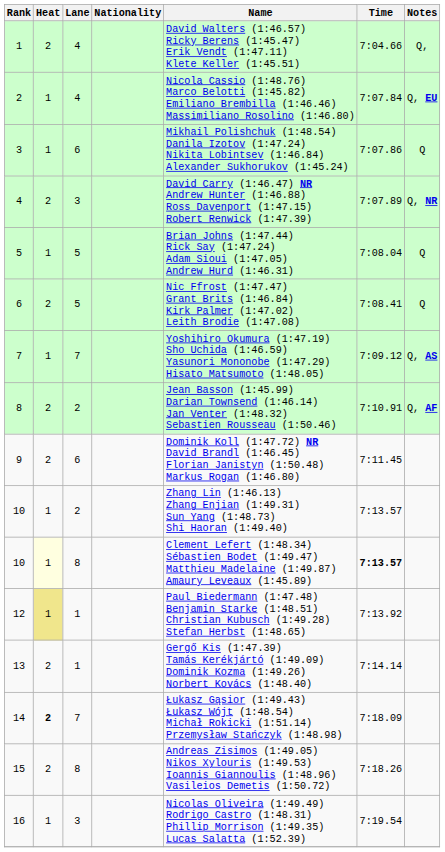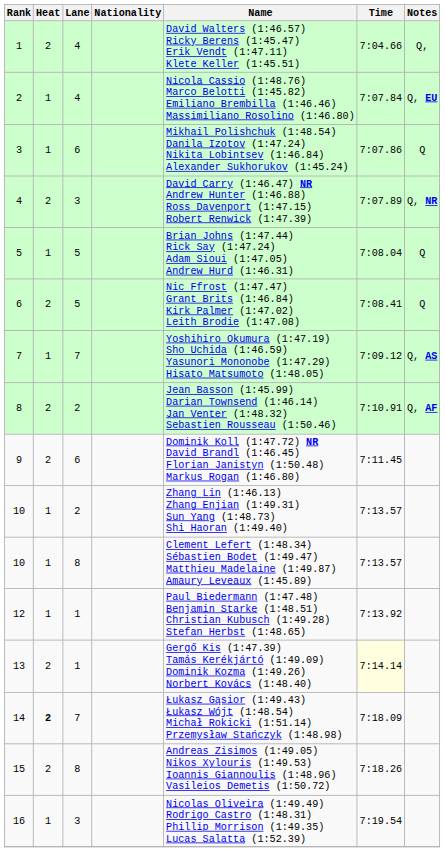(48, 563) lightyellow background -> (48, 563) no background
(381, 563) bold -> (381, 563) normal
(48, 615) khaki background -> (48, 615) no background
(381, 666) no background -> (381, 666) lightyellow background
